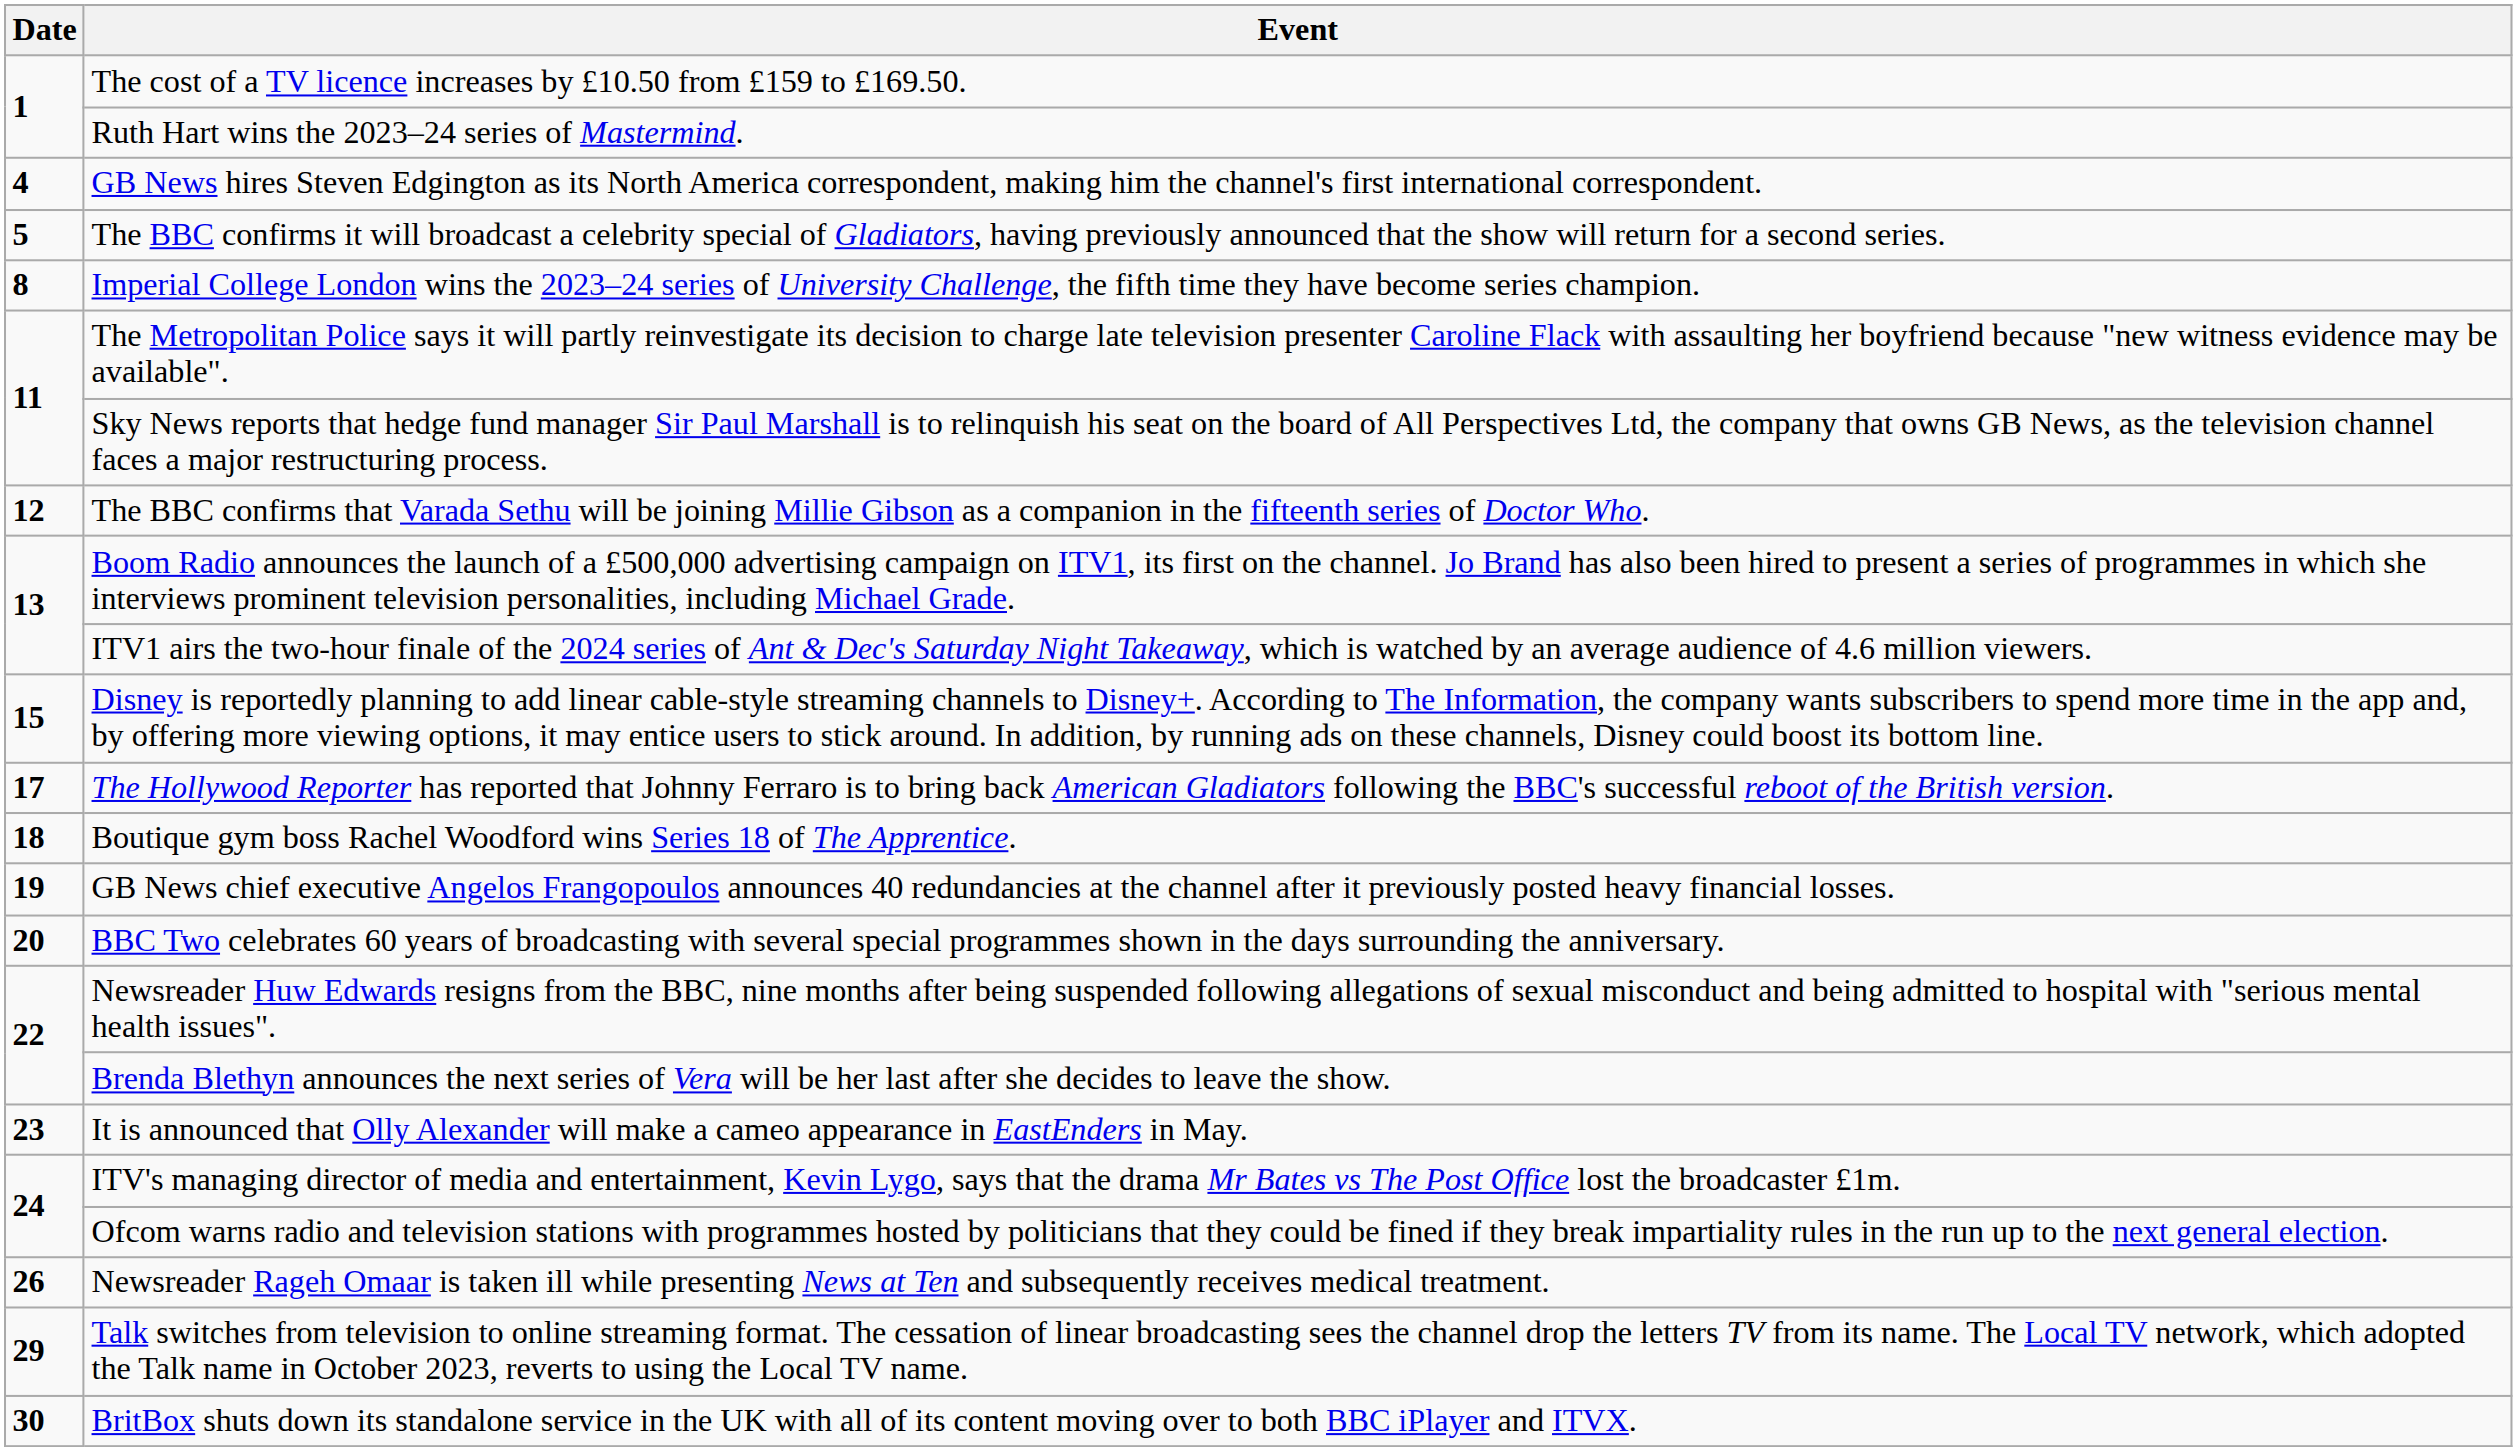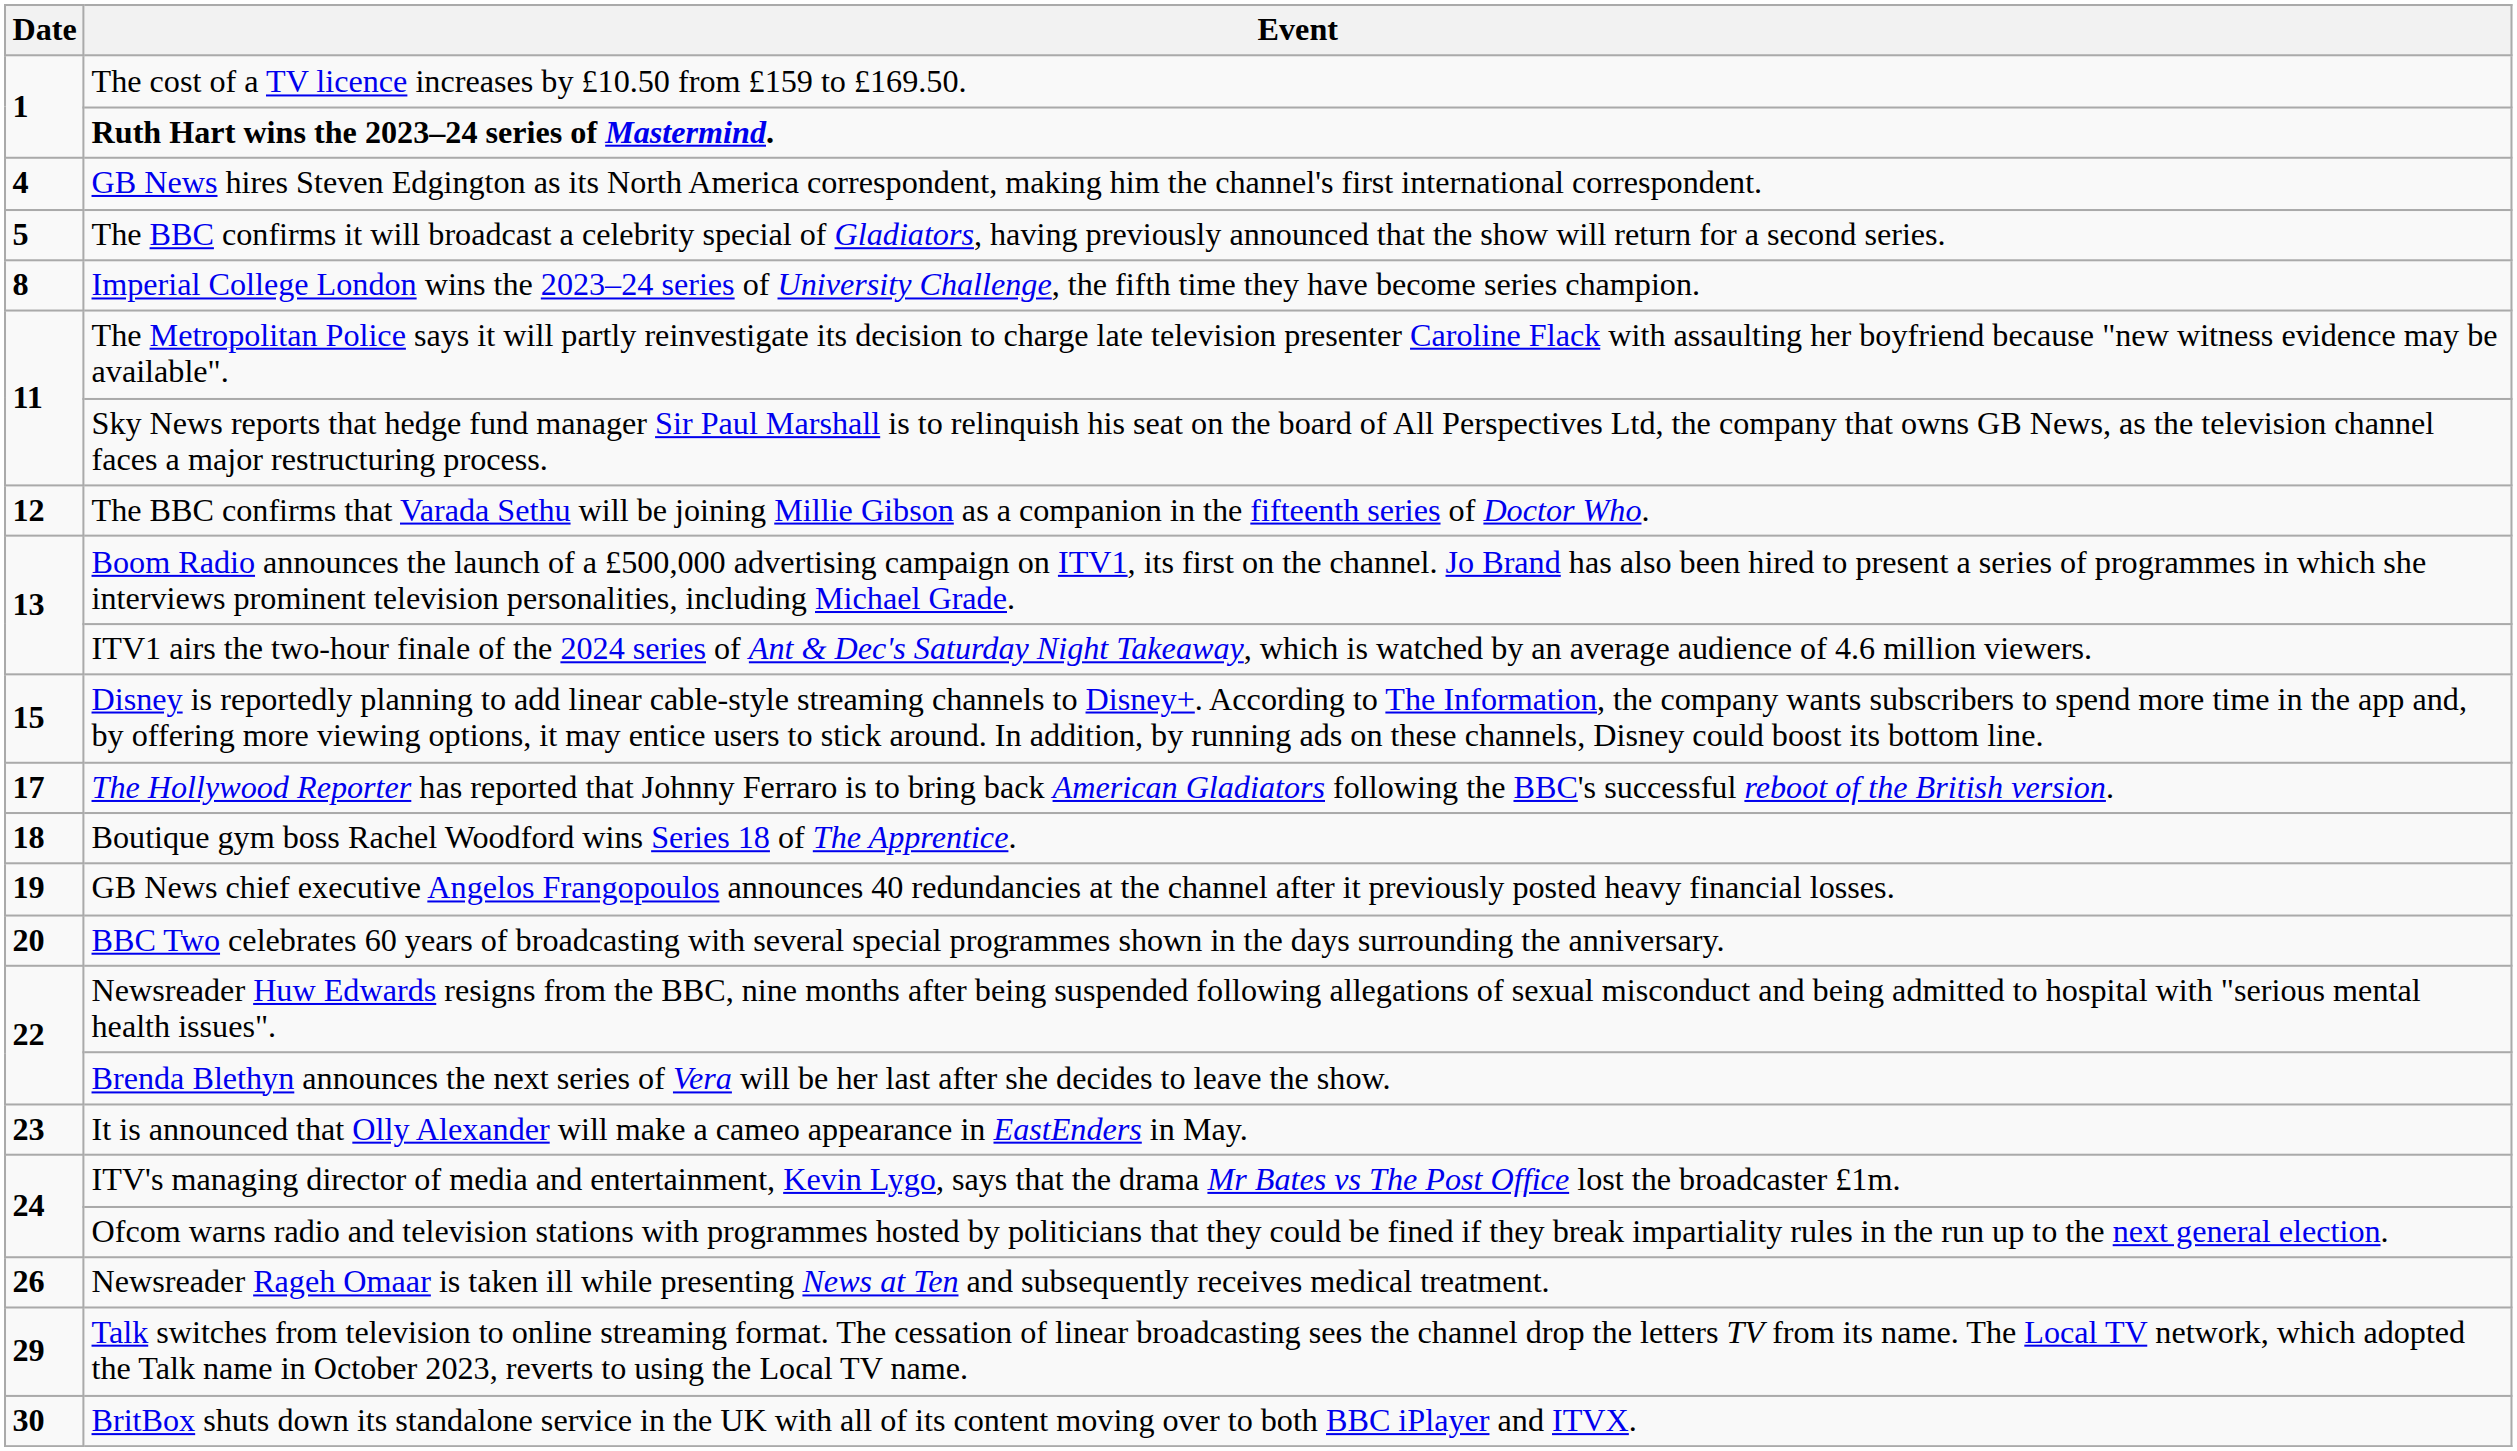(418, 132) normal -> (433, 132) bold
